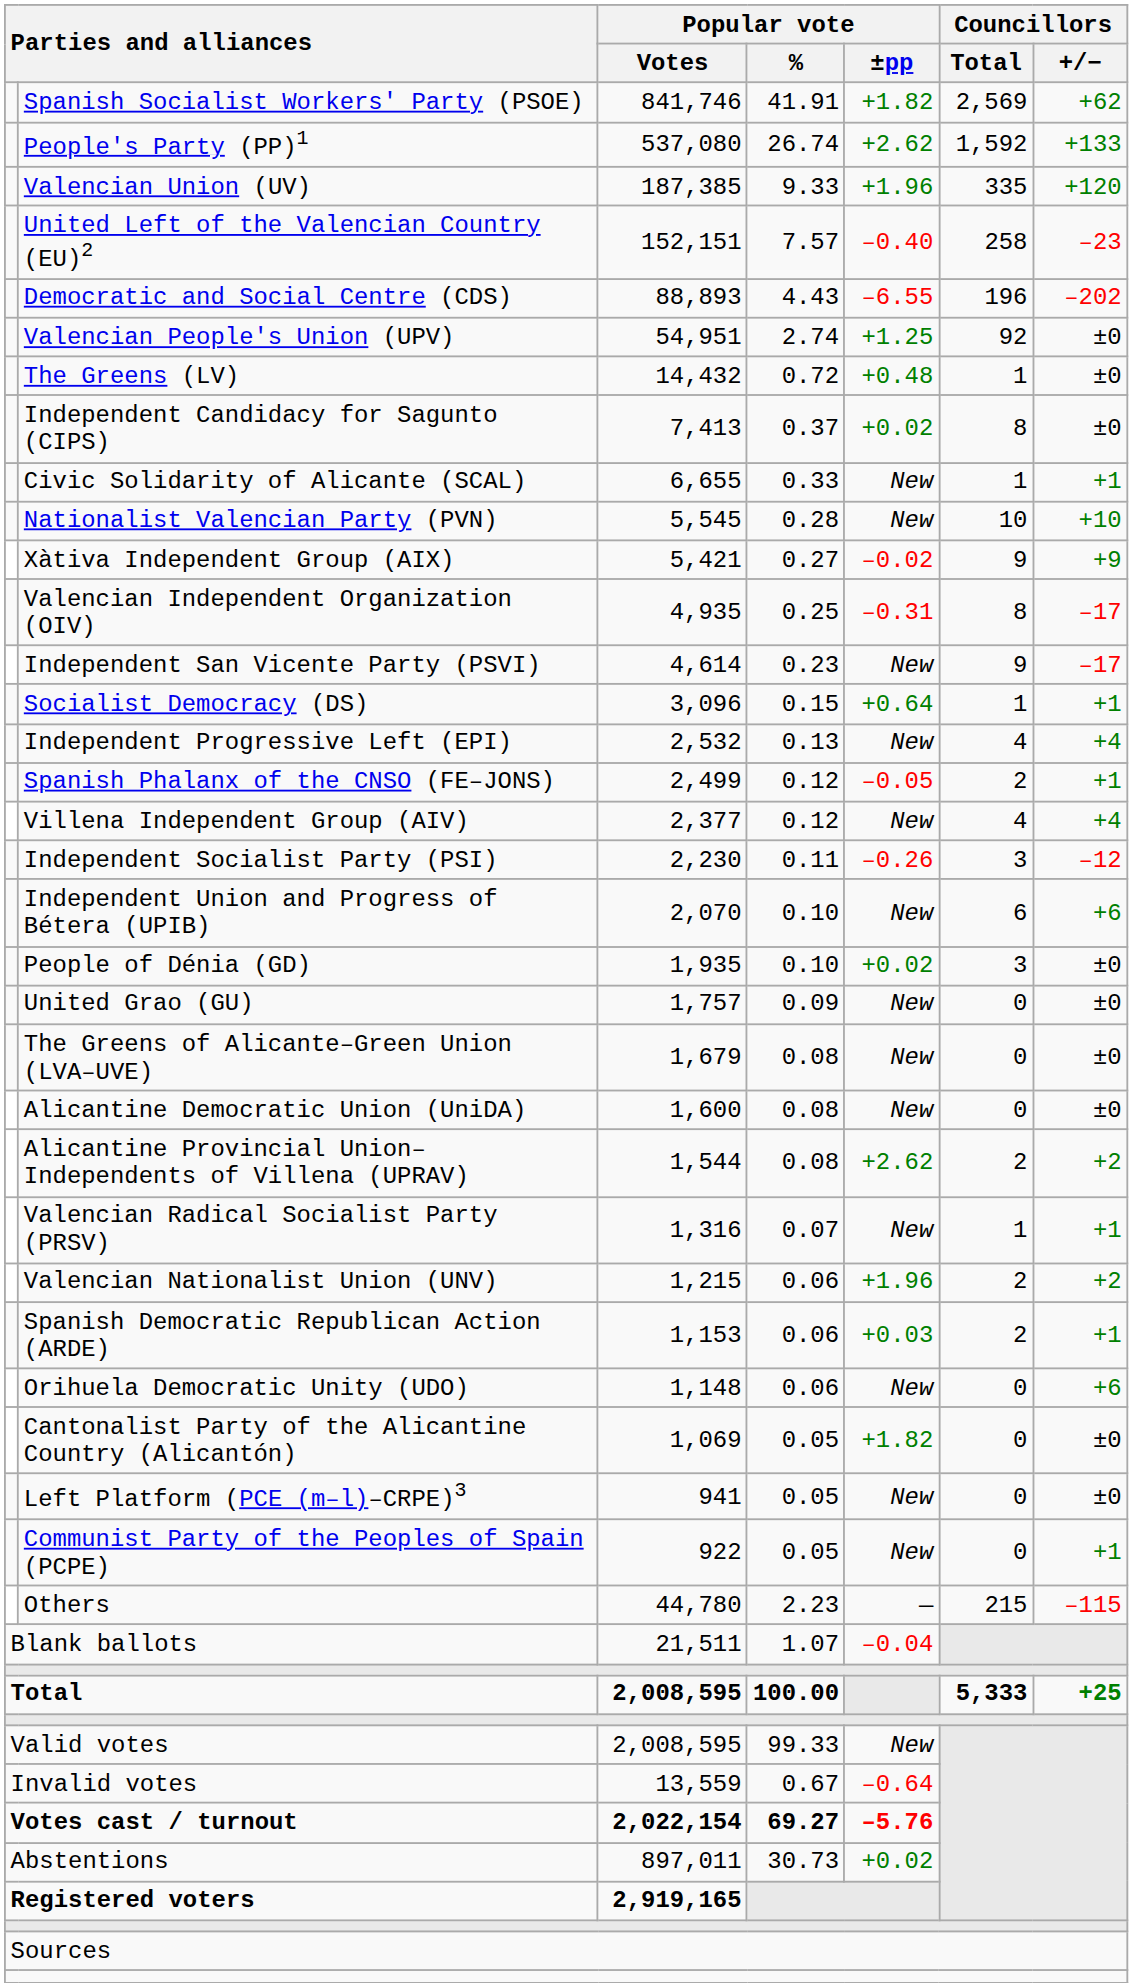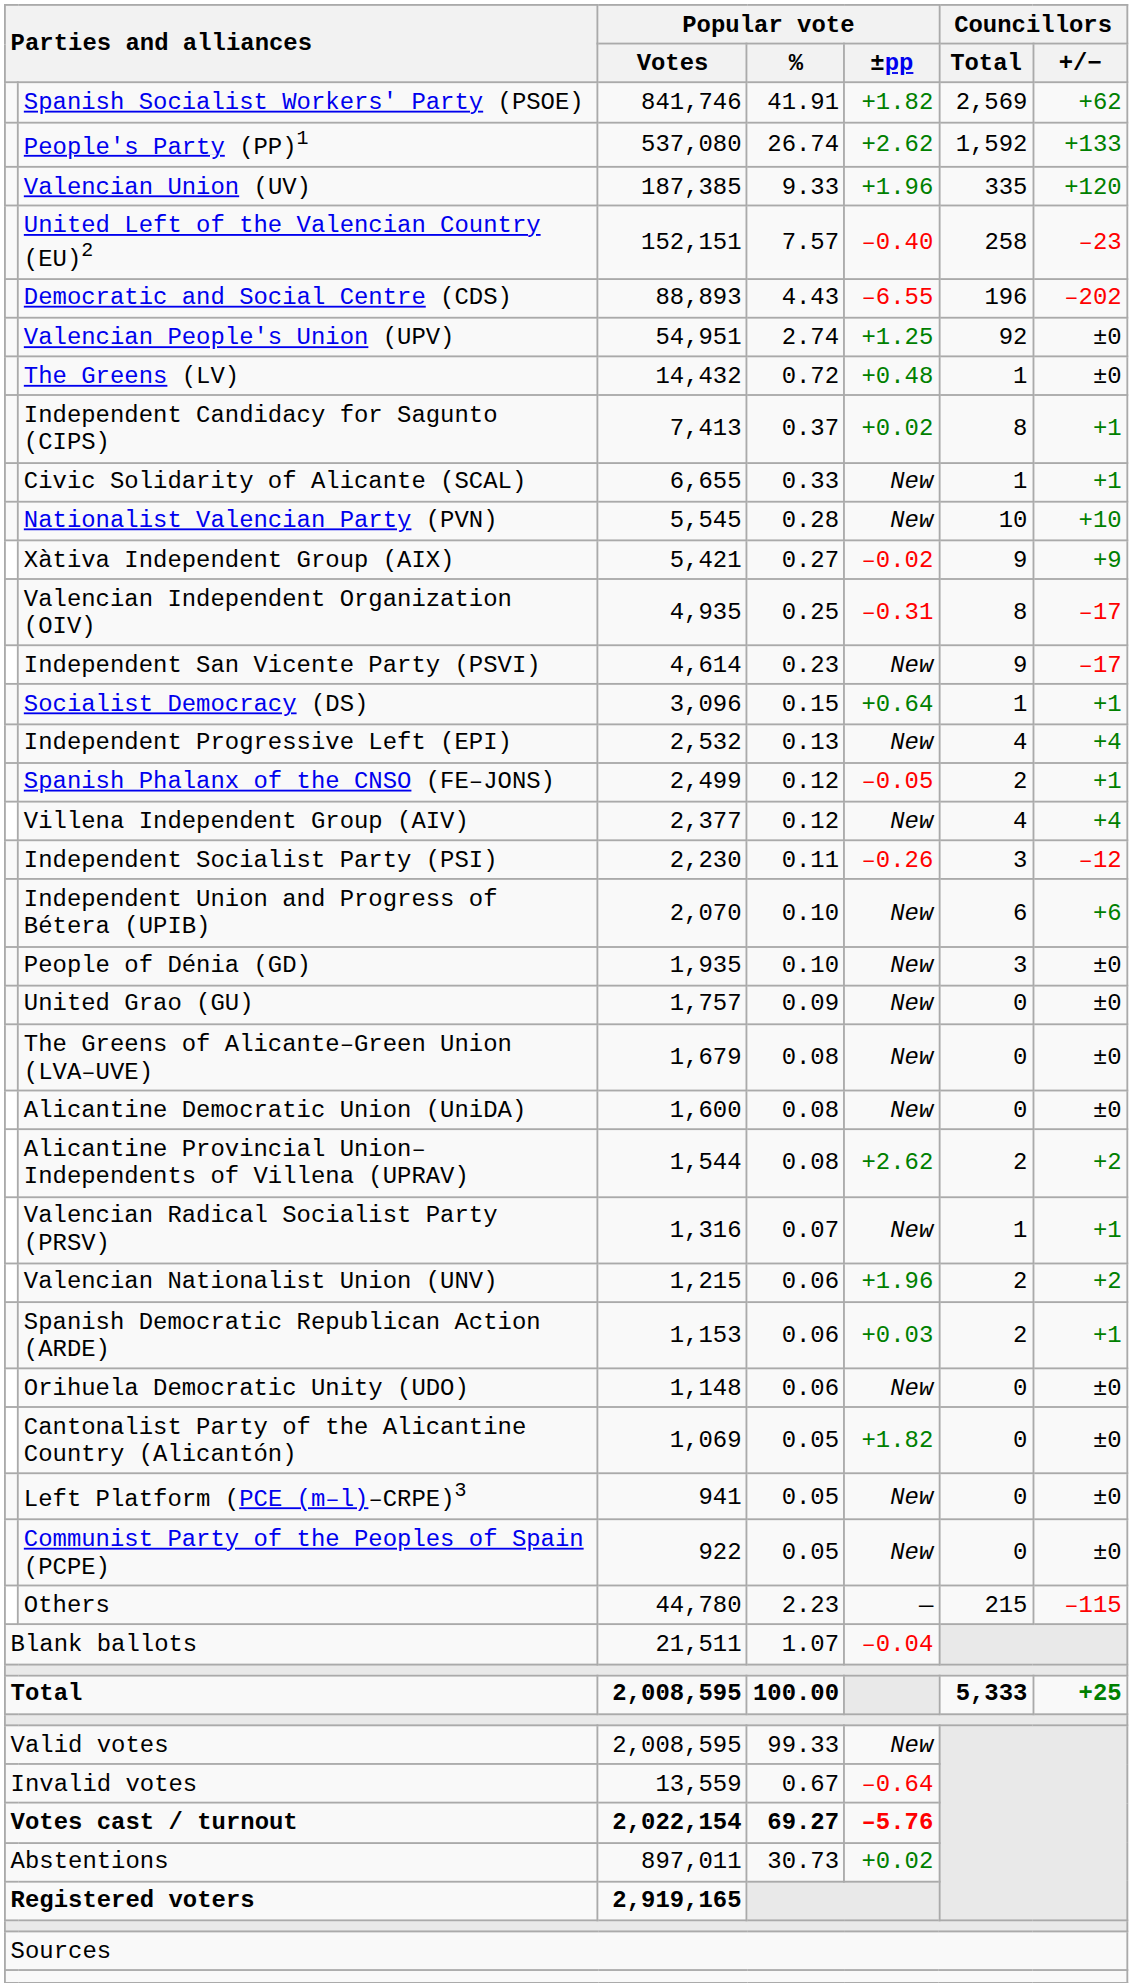(1107, 429) ±0 -> (1107, 429) +1
(897, 966) +0.02 -> (912, 966) New
(1107, 1388) +6 -> (1107, 1388) ±0
(1107, 1553) +1 -> (1107, 1553) ±0
